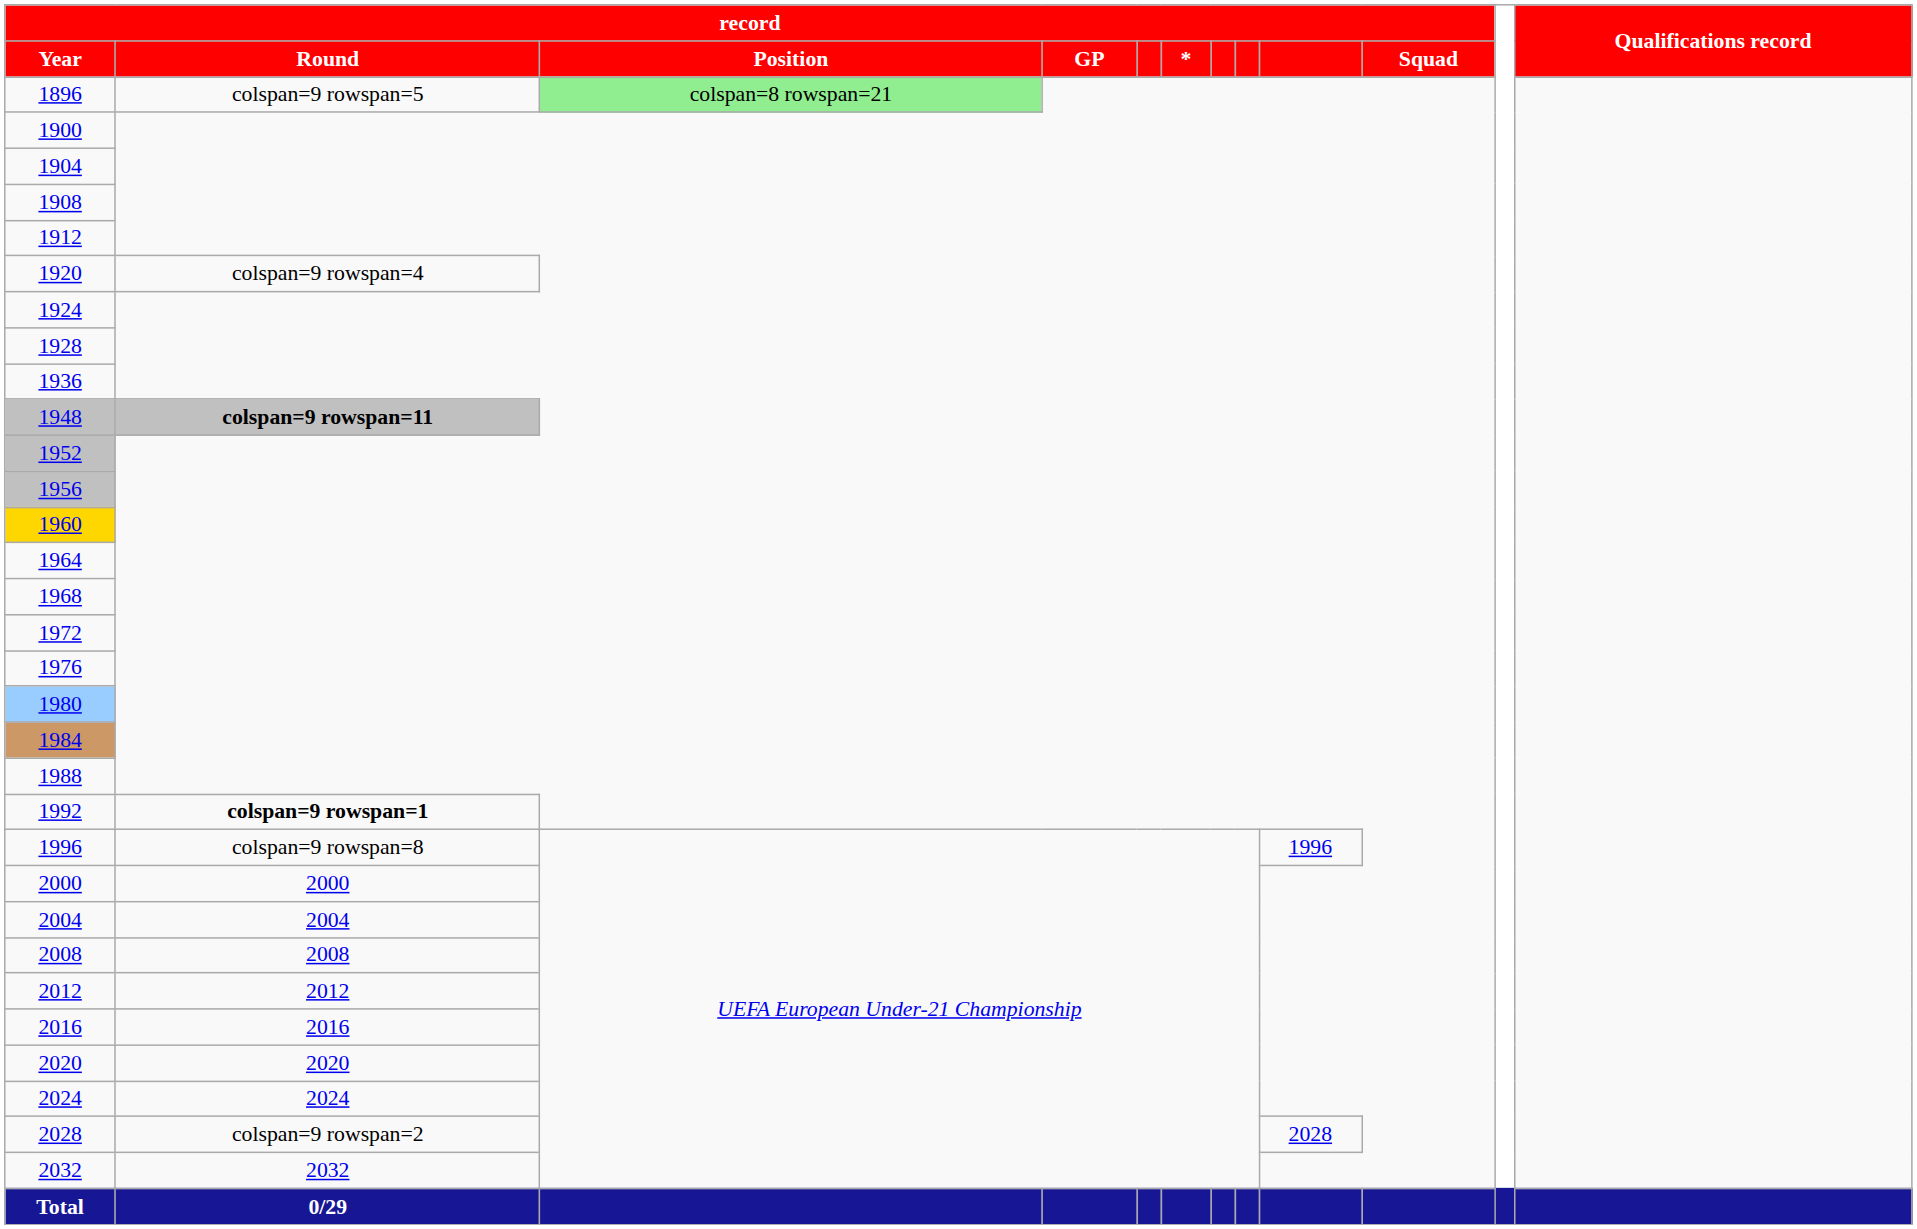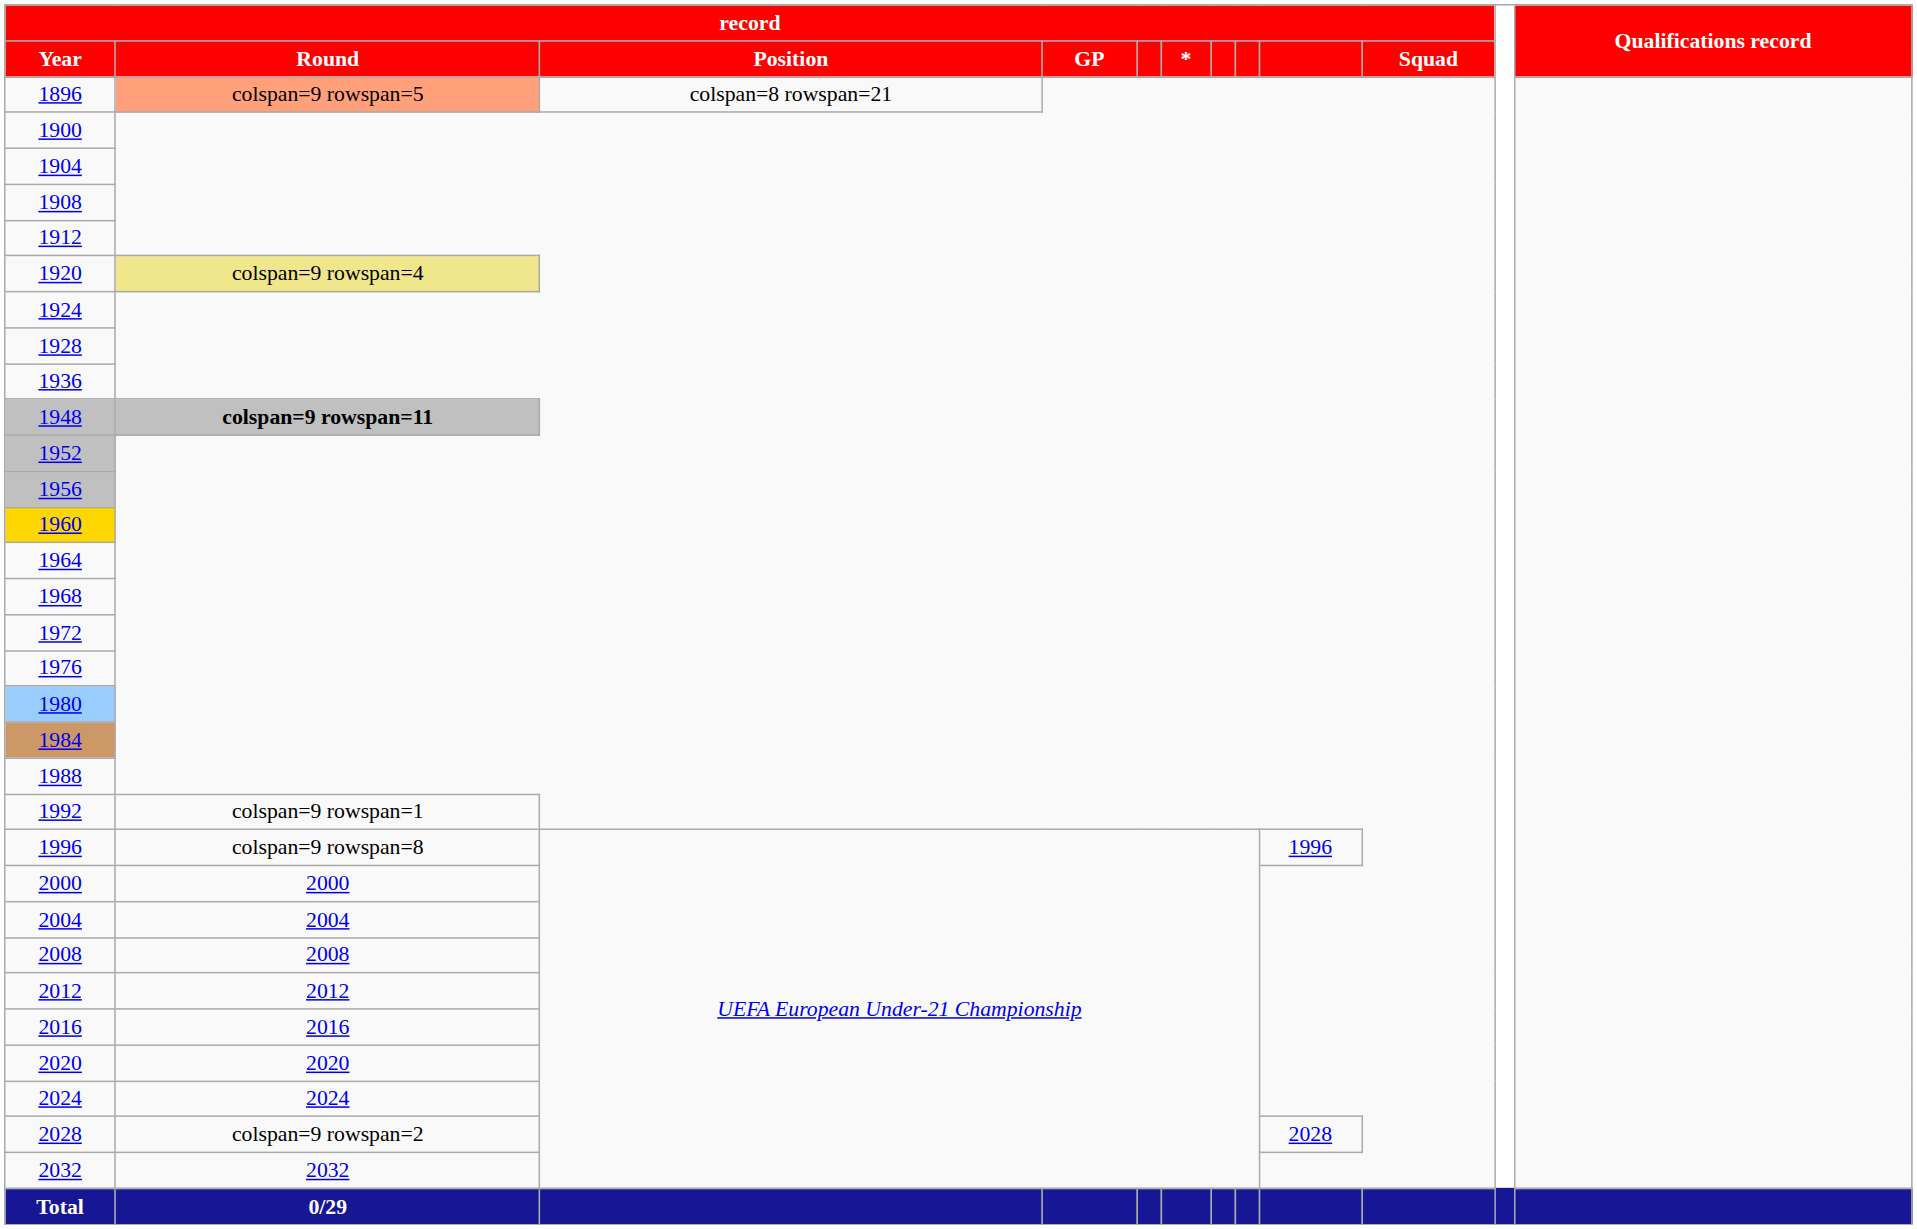(328, 94) no background -> (328, 94) lightsalmon background
(791, 94) lightgreen background -> (791, 94) no background
(328, 273) no background -> (328, 273) khaki background
(328, 811) bold -> (328, 811) normal
